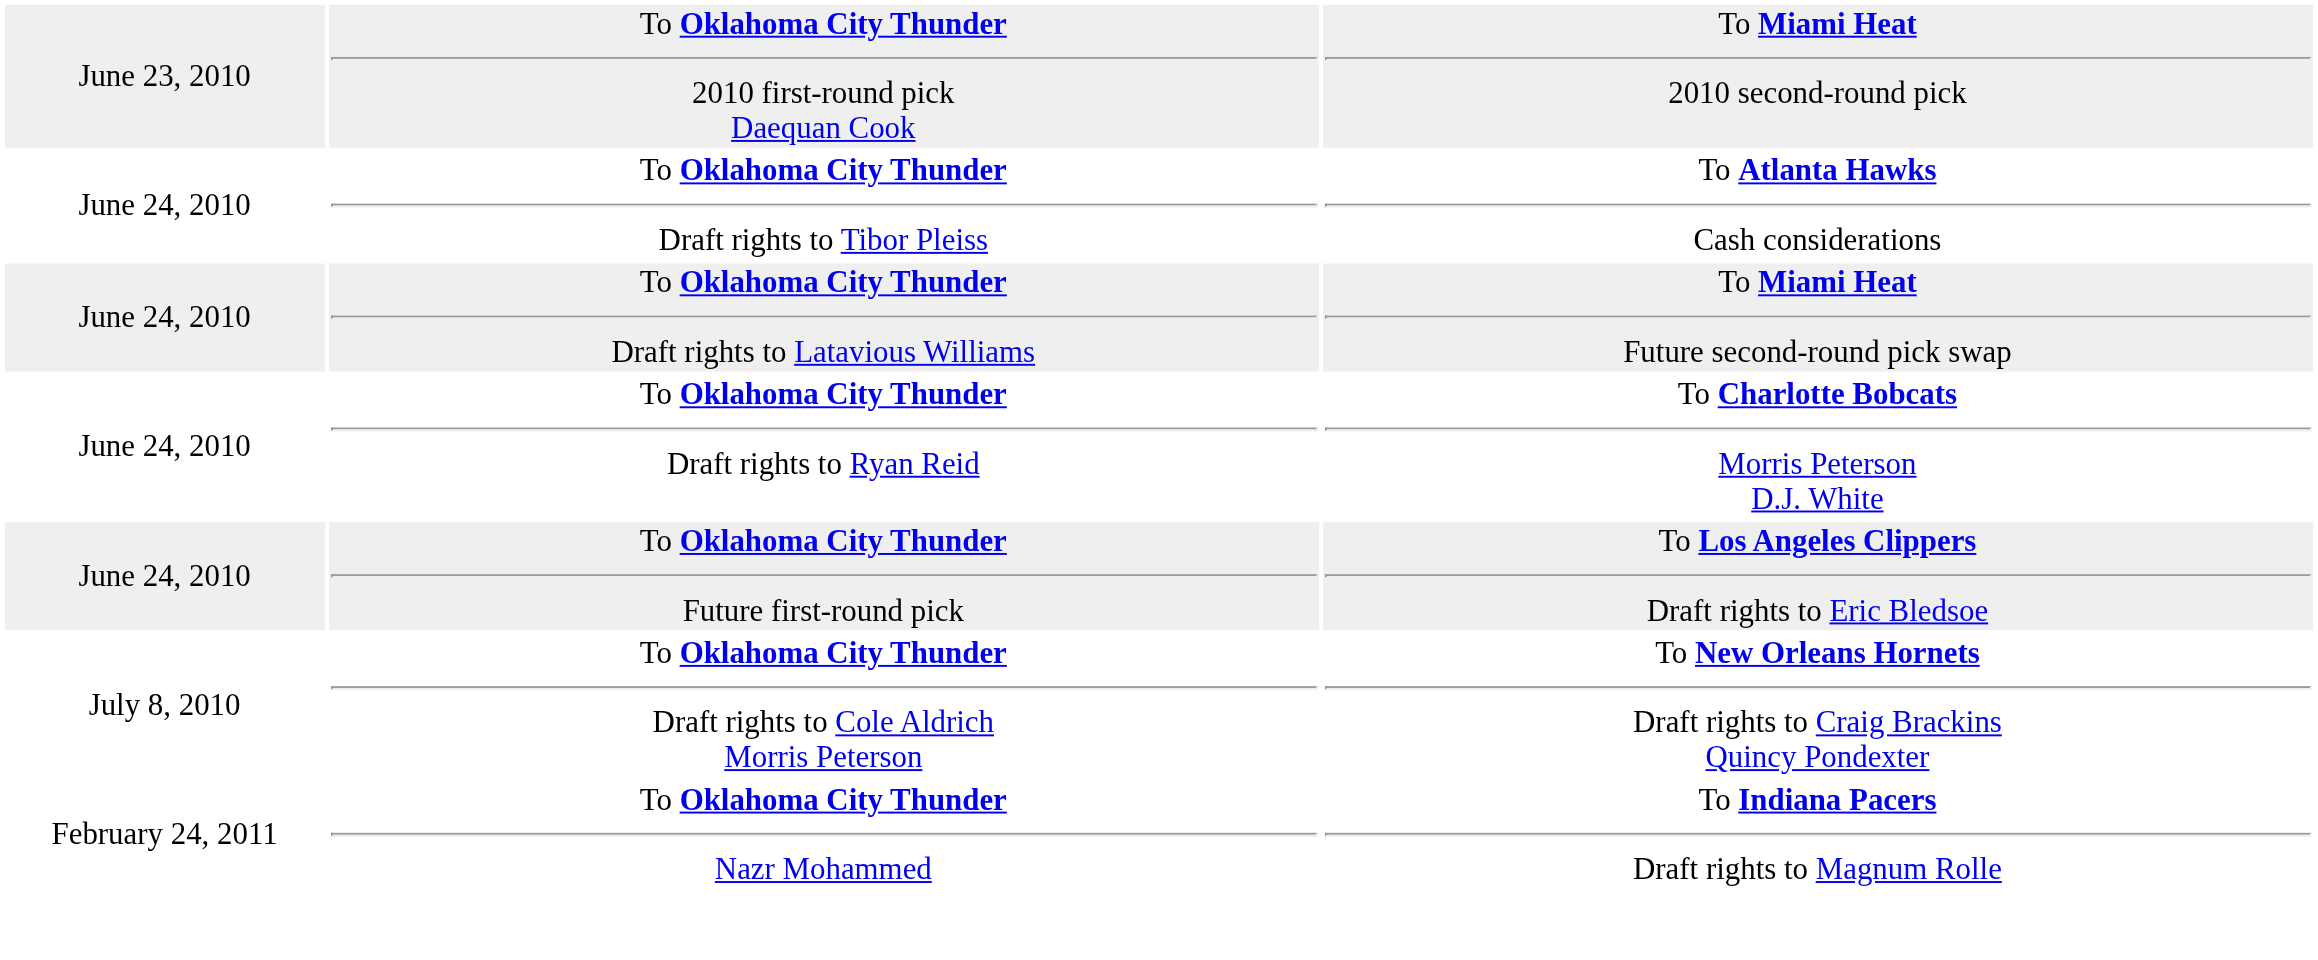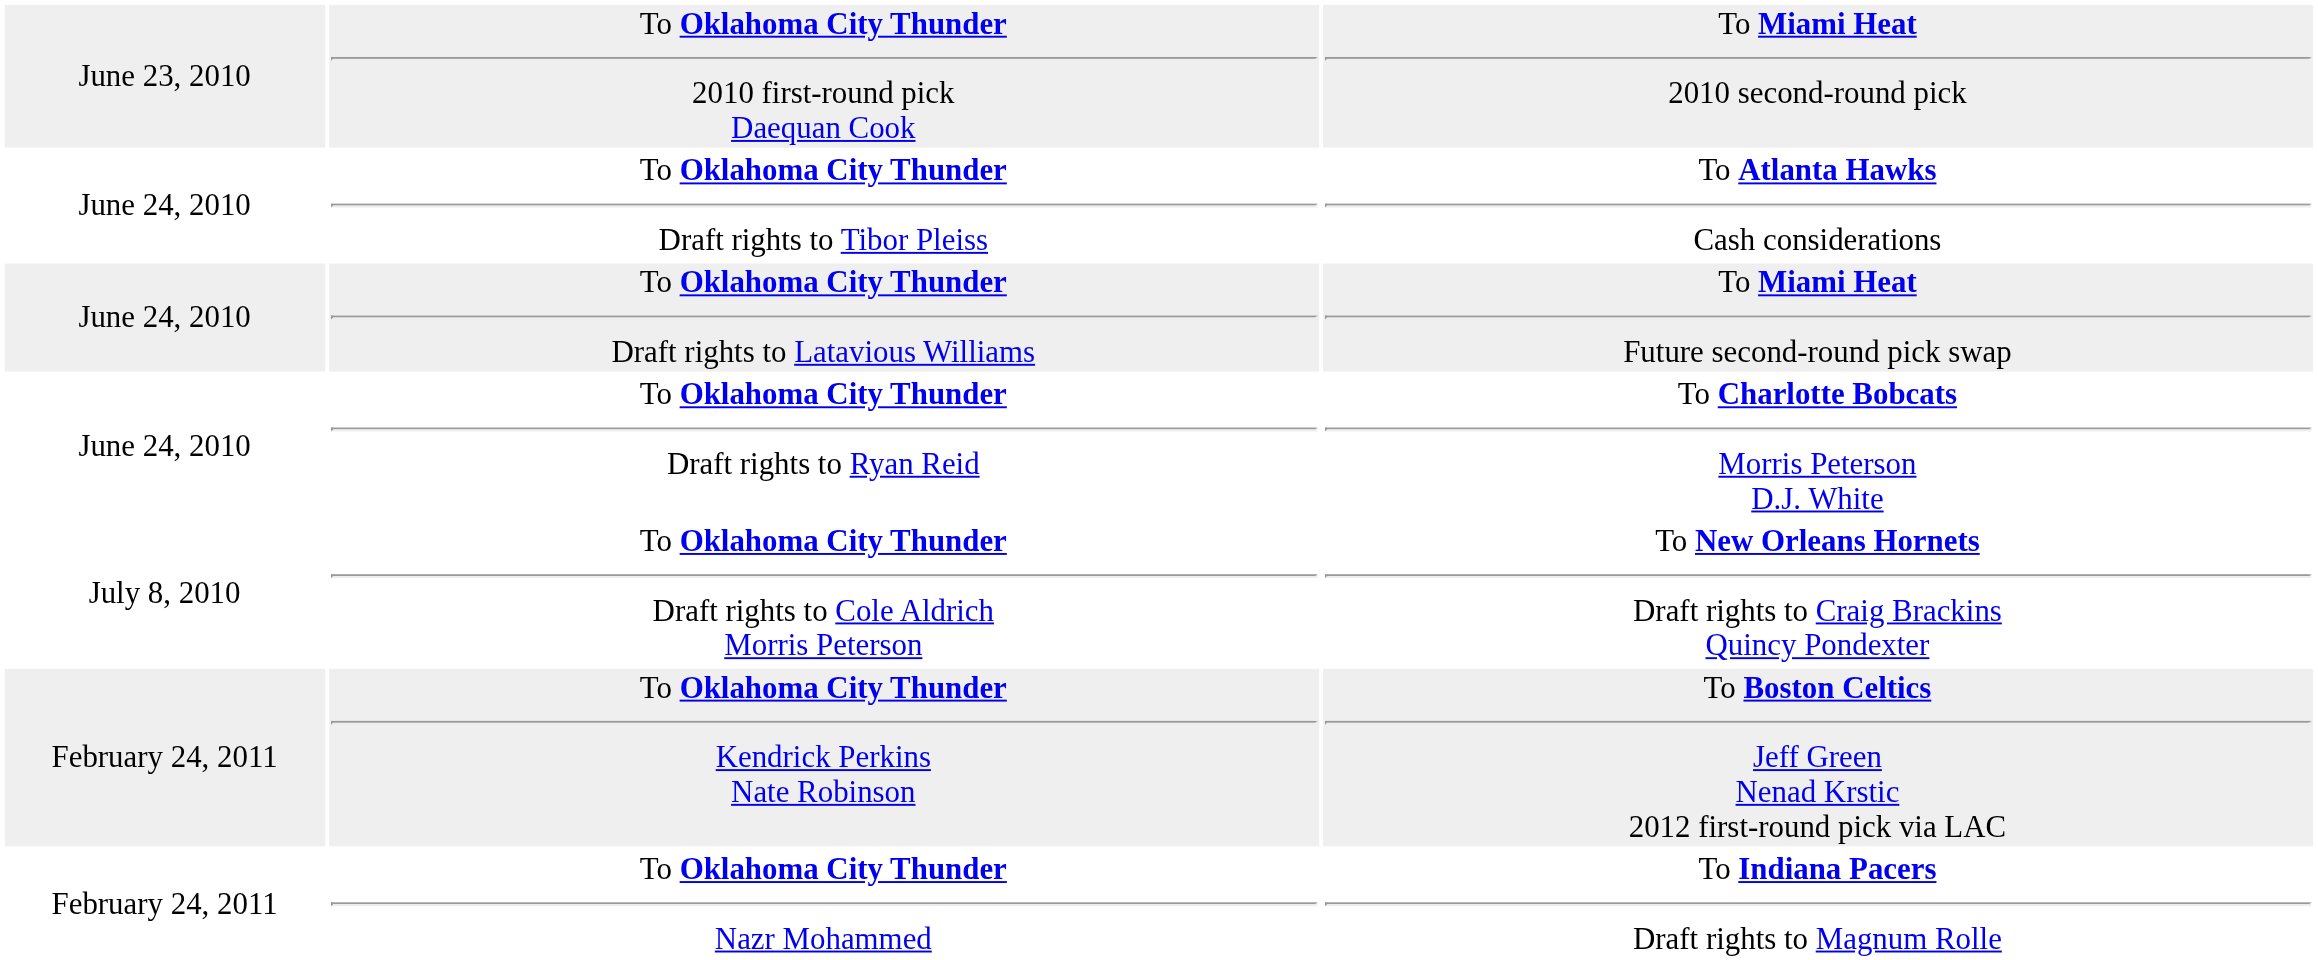- row: (823, 575)
+ row: (823, 739)
